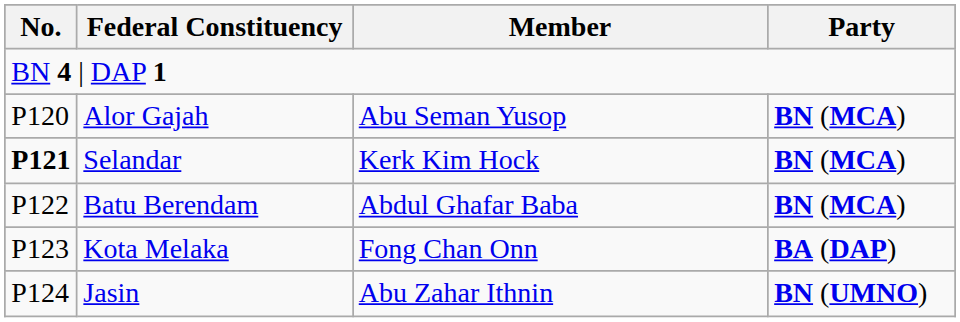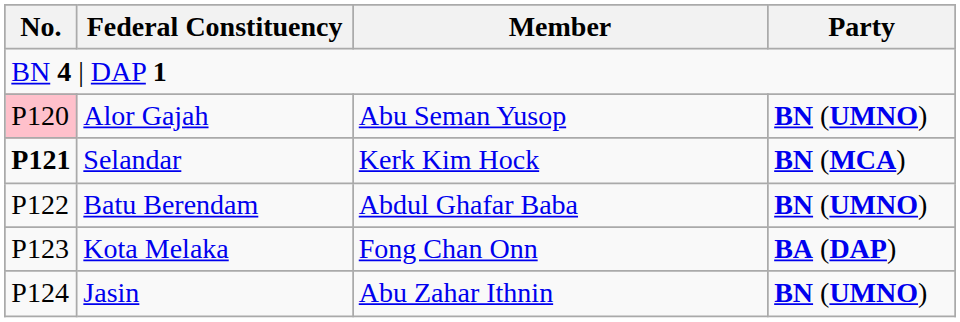(40, 115) no background -> (40, 115) pink background
(840, 115) BN (MCA) -> (851, 115) BN (UMNO)
(840, 204) BN (MCA) -> (851, 204) BN (UMNO)
